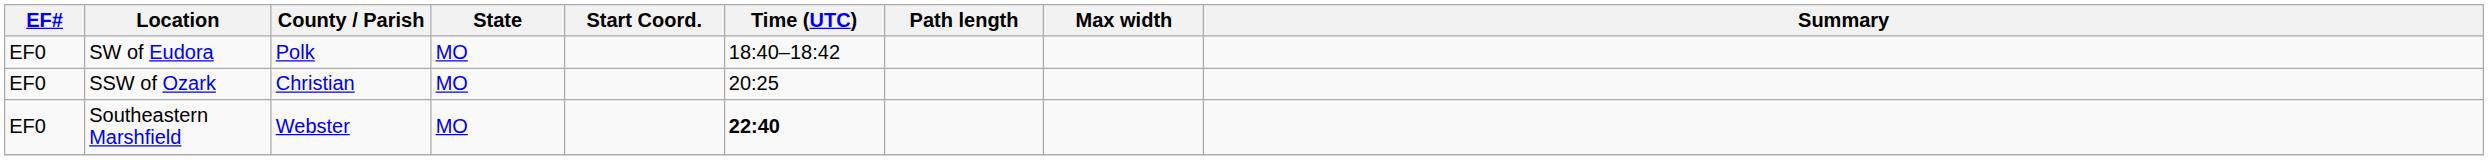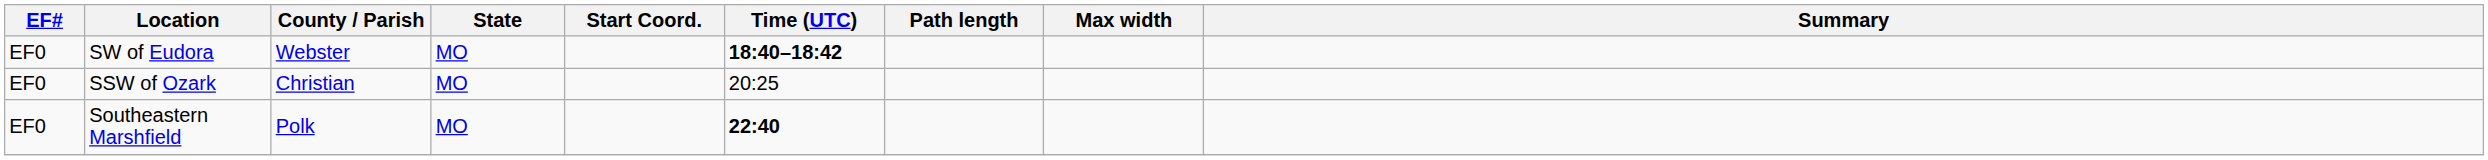(295, 52) Polk -> (313, 52) Webster
(784, 52) normal -> (786, 52) bold
(313, 126) Webster -> (295, 126) Polk
